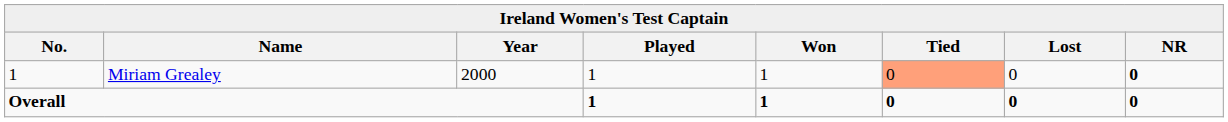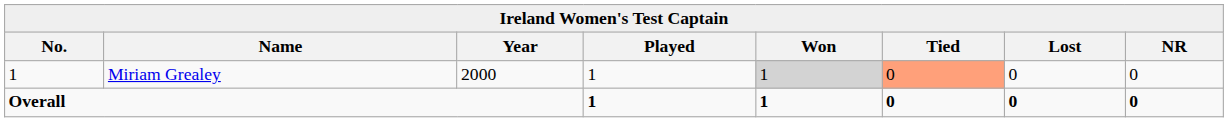(764, 74) no background -> (764, 74) lightgrey background
(1134, 74) bold -> (1134, 74) normal
